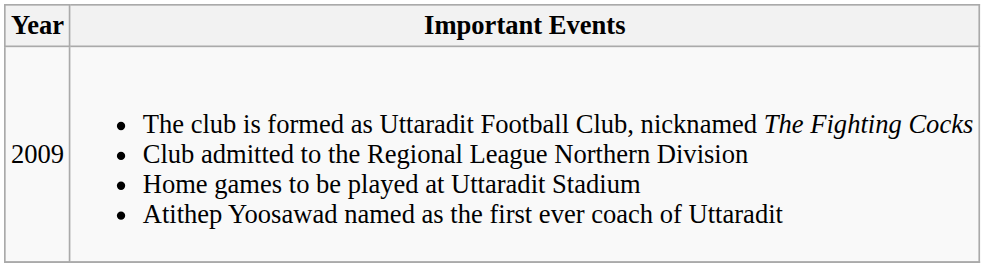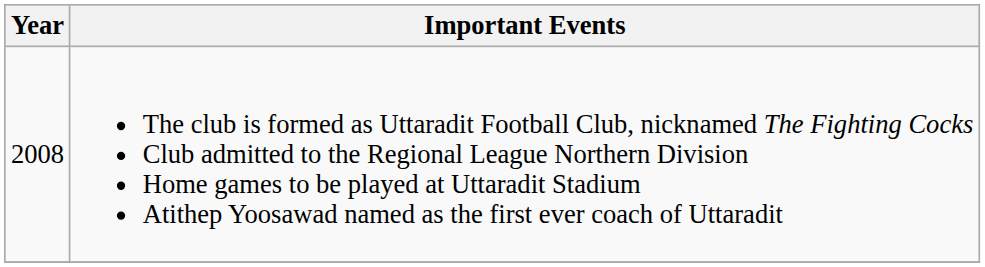(38, 154) 2009 -> (38, 154) 2008
